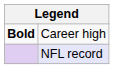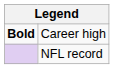(72, 53) lavender background -> (72, 53) no background
